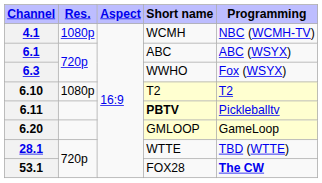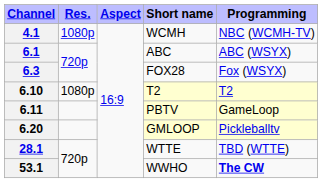(167, 71) WWHO -> (166, 71) FOX28
(163, 110) bold -> (162, 110) normal
(249, 110) Pickleballtv -> (249, 110) GameLoop
(249, 129) GameLoop -> (249, 129) Pickleballtv
(166, 168) FOX28 -> (167, 168) WWHO
